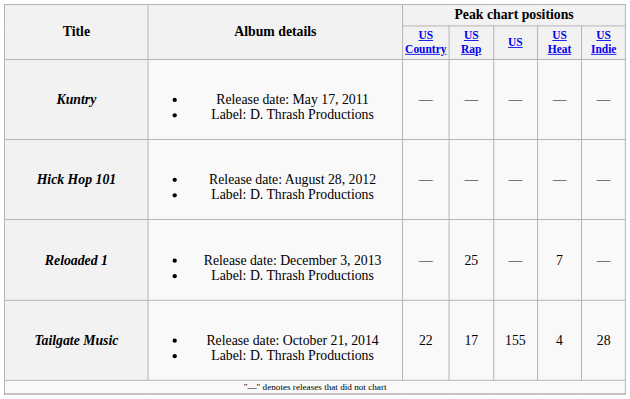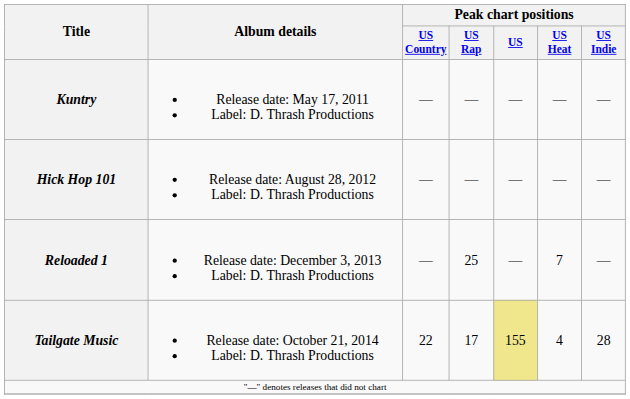(515, 340) no background -> (515, 340) khaki background
